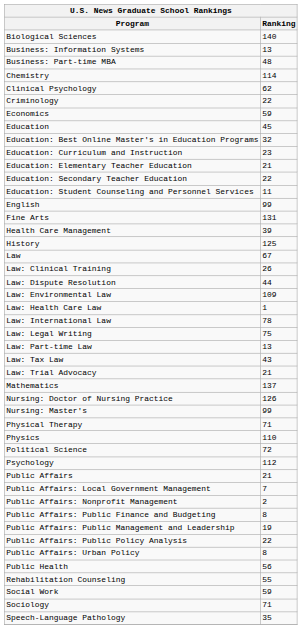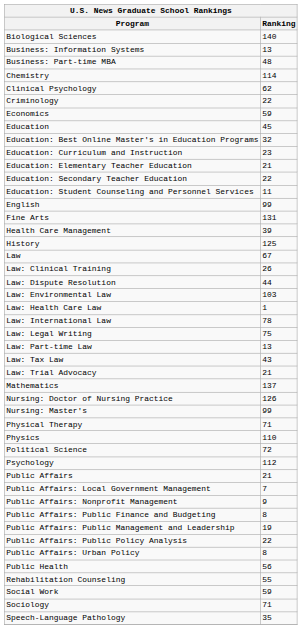(269, 295) 109 -> (269, 295) 103
(265, 502) 2 -> (265, 502) 9
